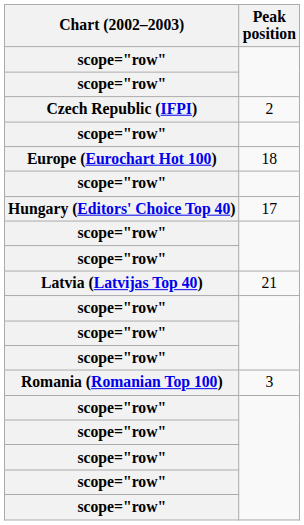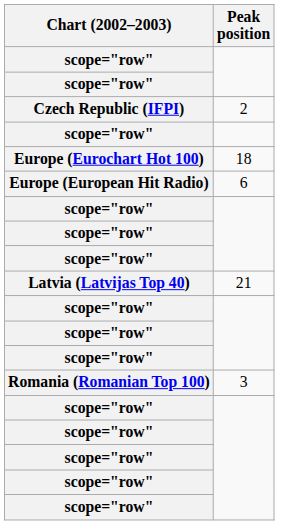+ row: (109, 183)
- row: (122, 208)
